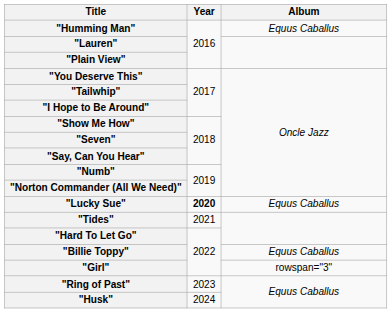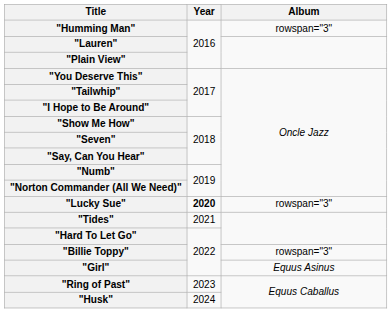(304, 28) Equus Caballus -> (304, 28) rowspan="3"
(304, 204) Equus Caballus -> (304, 204) rowspan="3"
(304, 252) Equus Caballus -> (304, 252) rowspan="3"
(304, 268) rowspan="3" -> (304, 268) Equus Asinus
